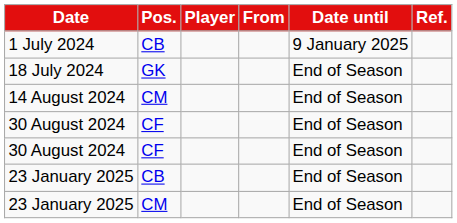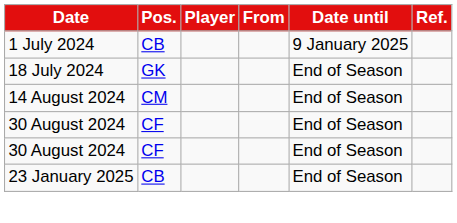- row: (71, 204)
